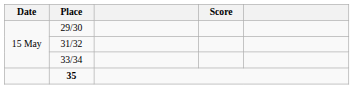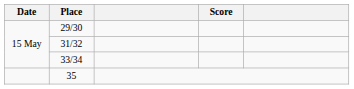(71, 76) bold -> (71, 76) normal
